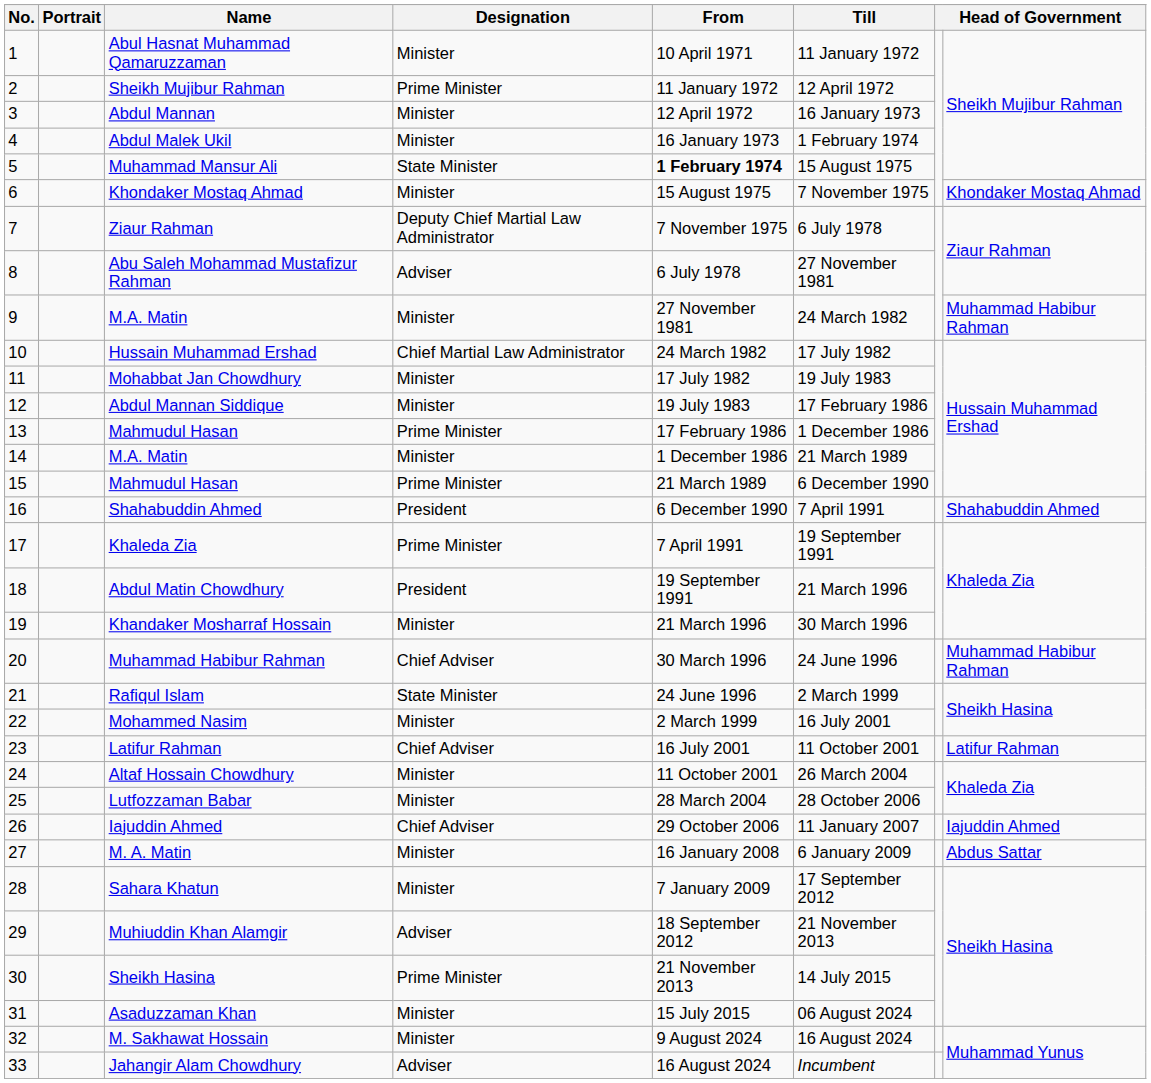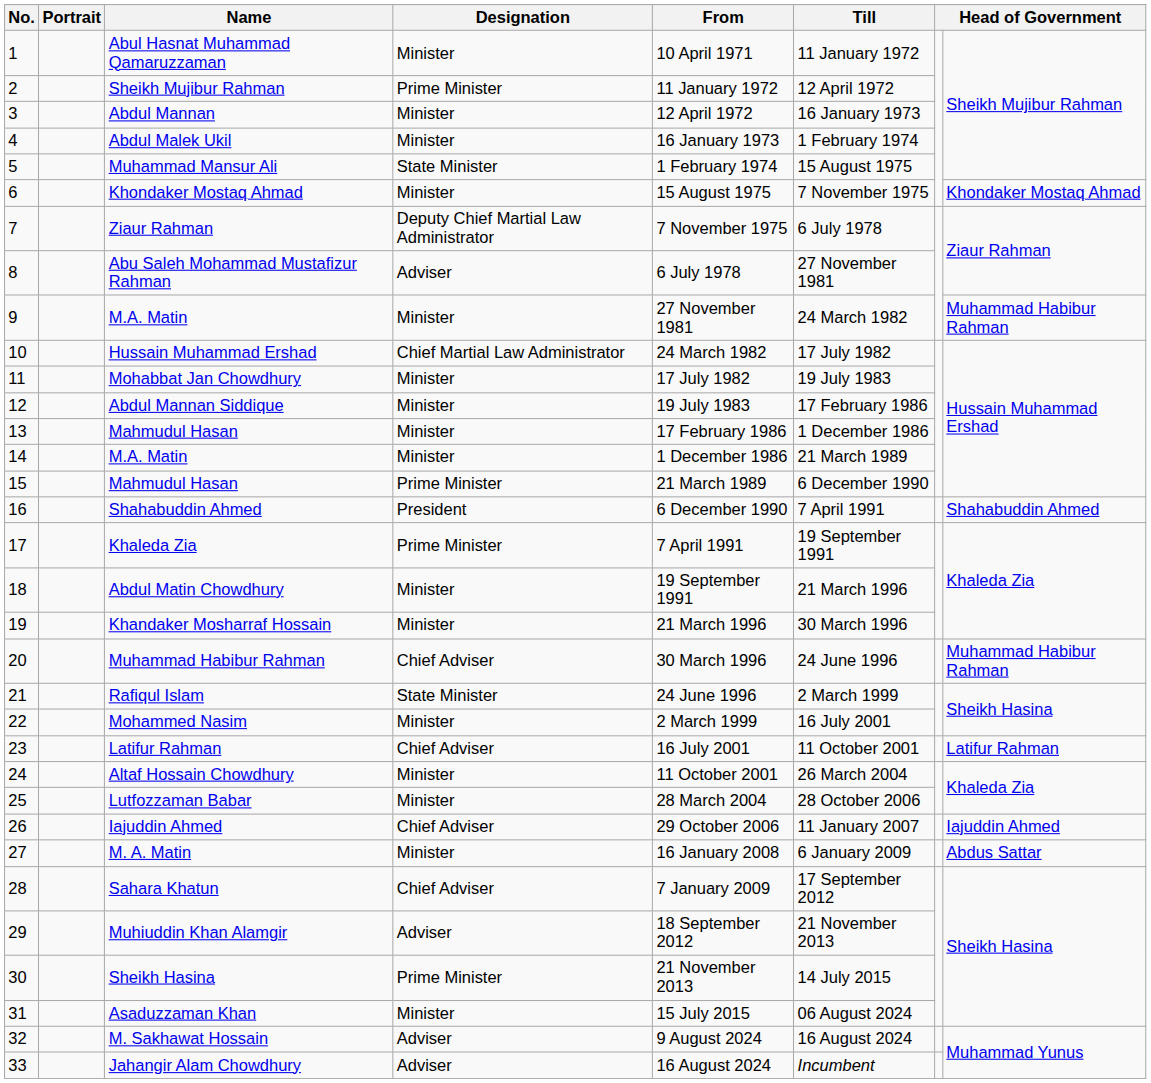(719, 166) bold -> (717, 166) normal
(449, 431) Prime Minister -> (426, 431) Minister
(432, 589) President -> (426, 589) Minister
(426, 888) Minister -> (445, 888) Chief Adviser
(426, 1039) Minister -> (424, 1039) Adviser
